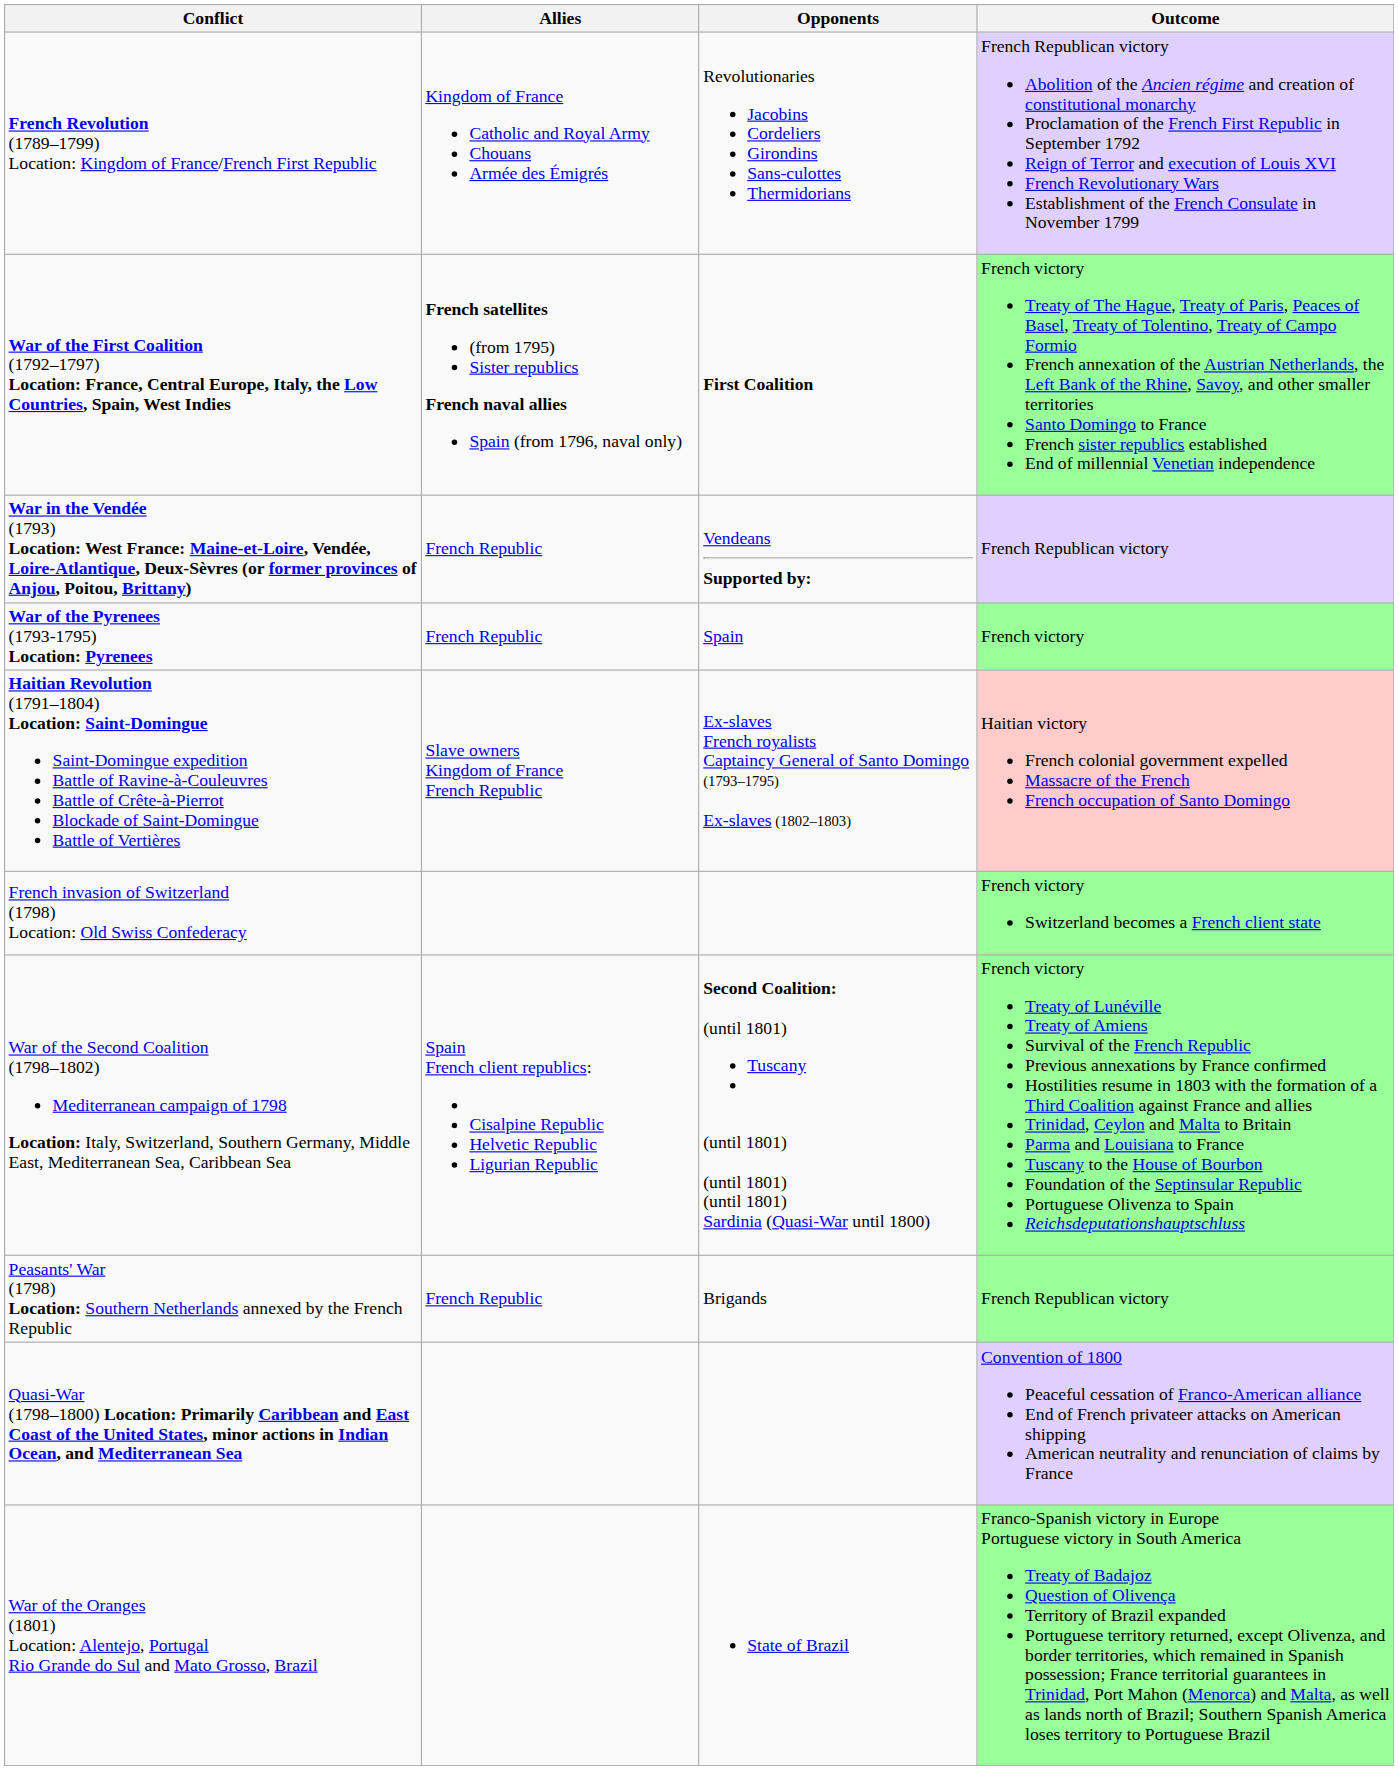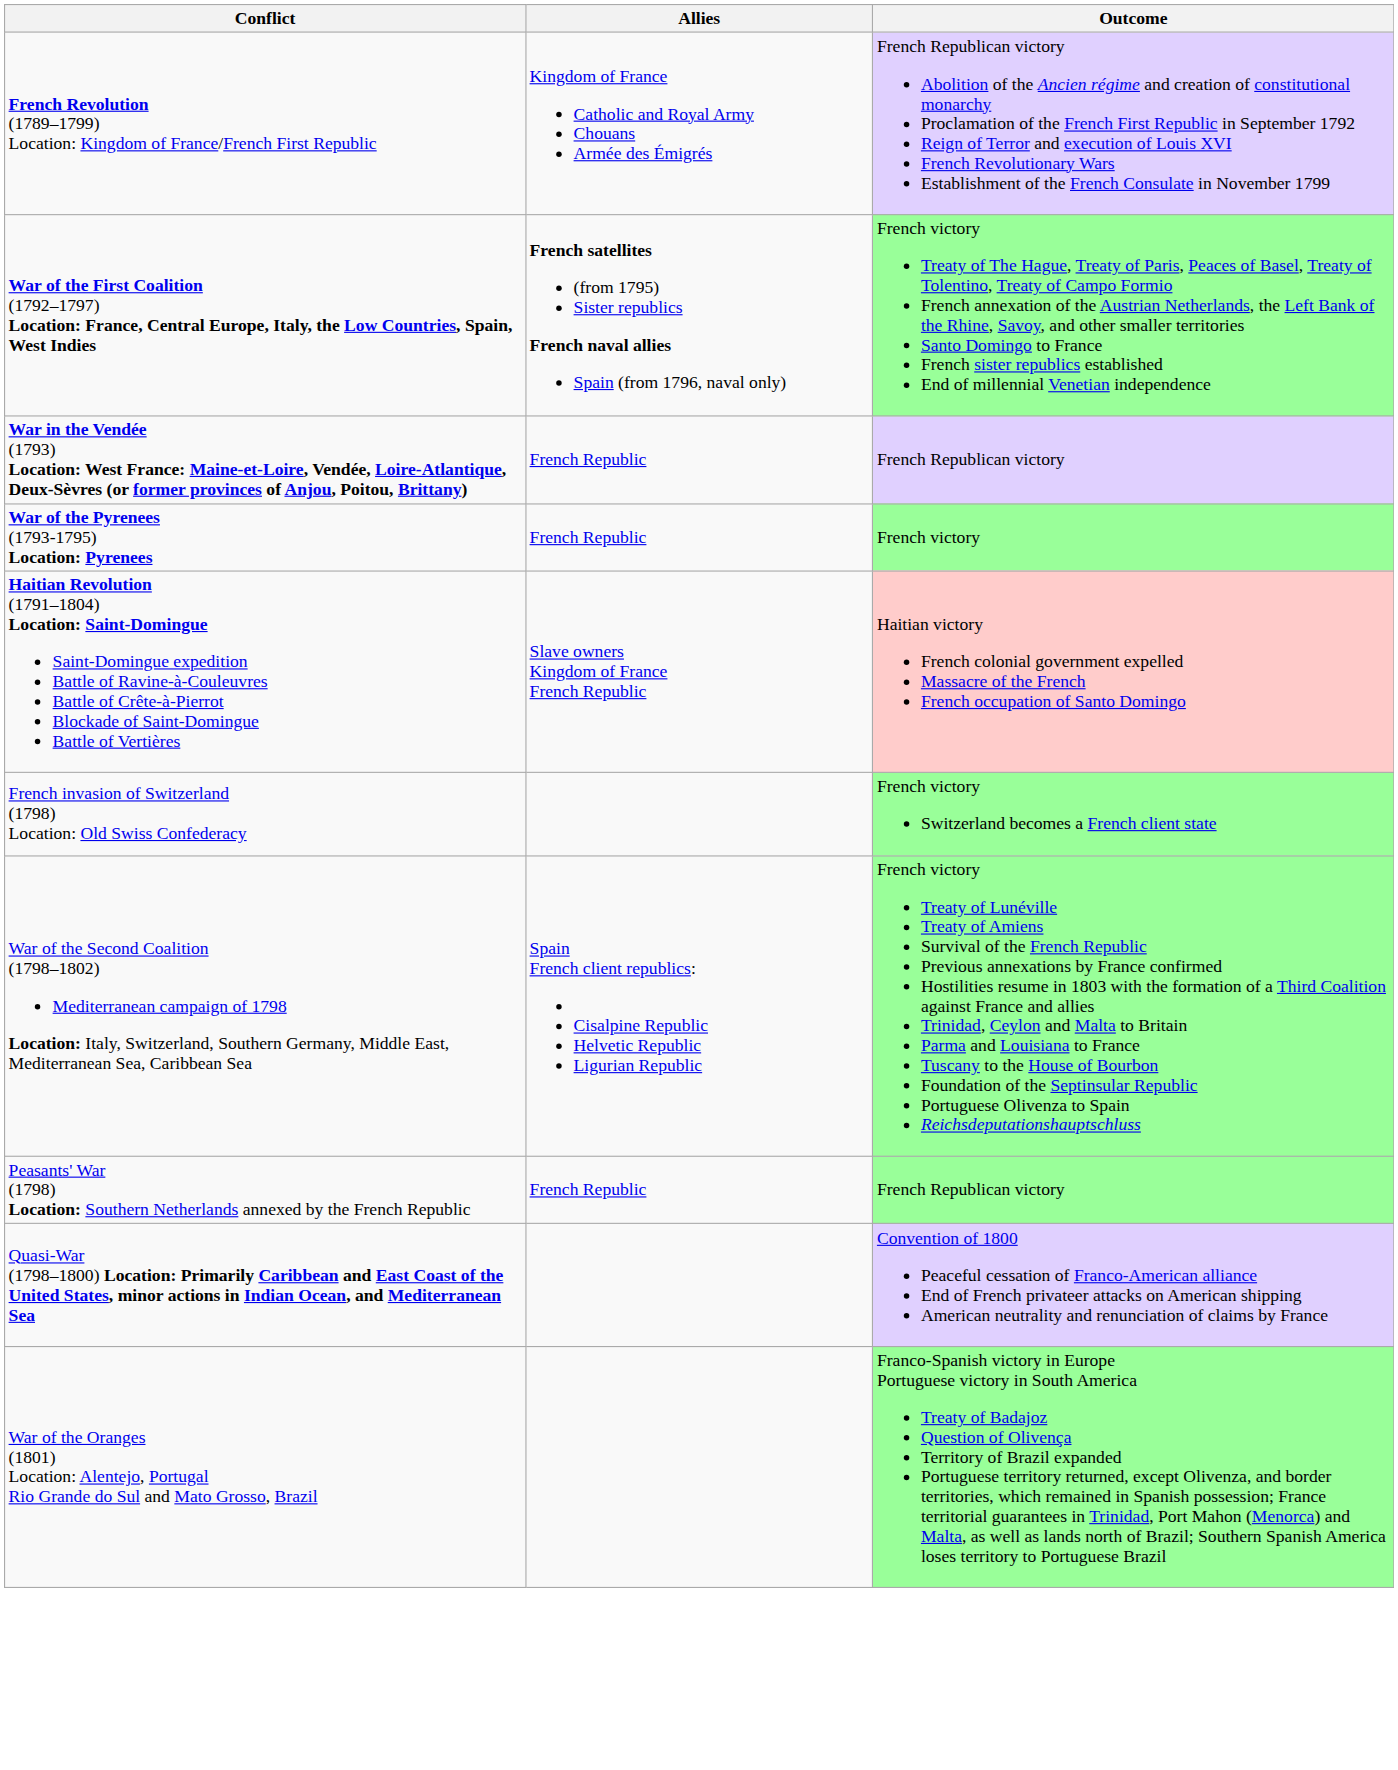- column: (838, 18)
